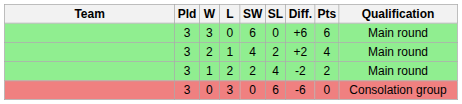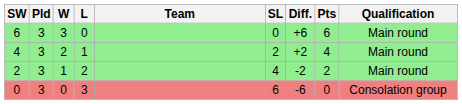columns swapped: (90, 14) <-> (253, 14)
